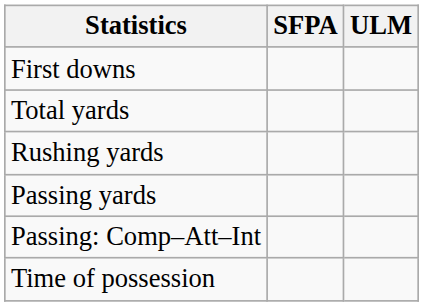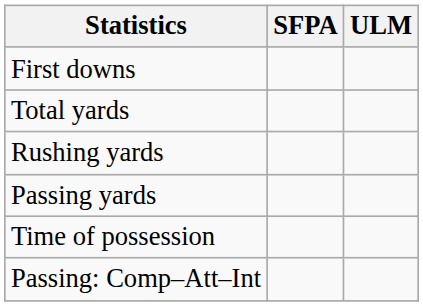rows swapped: (136, 236) <-> (113, 278)
